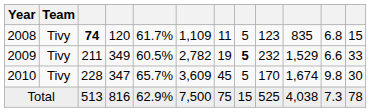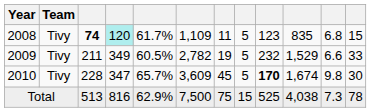(119, 35) no background -> (119, 35) paleturquoise background
(245, 55) bold -> (245, 55) normal
(269, 76) normal -> (269, 76) bold
